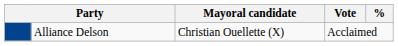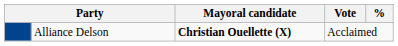(231, 31) normal -> (235, 31) bold
